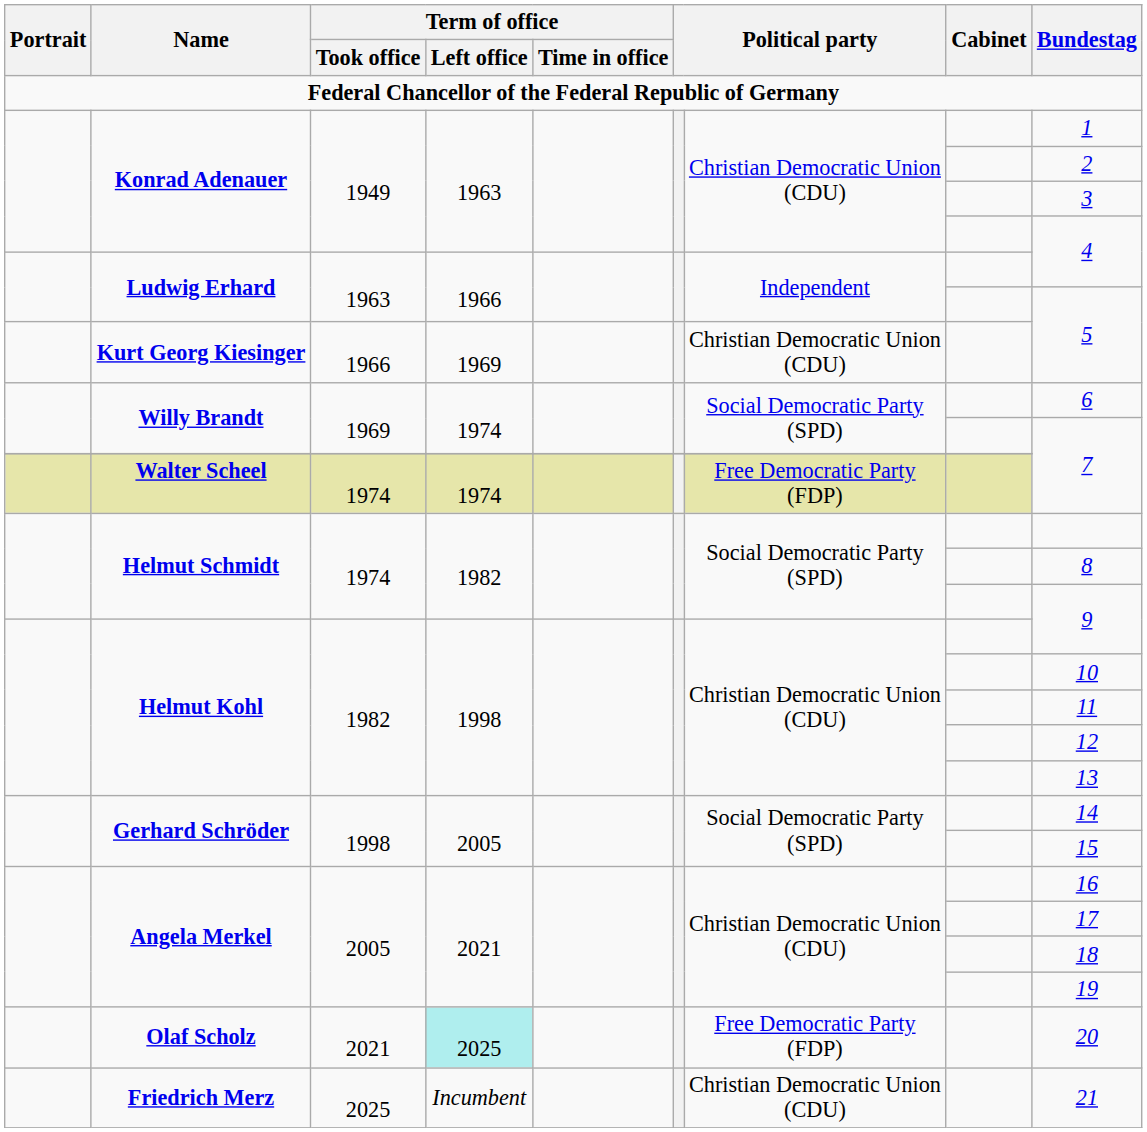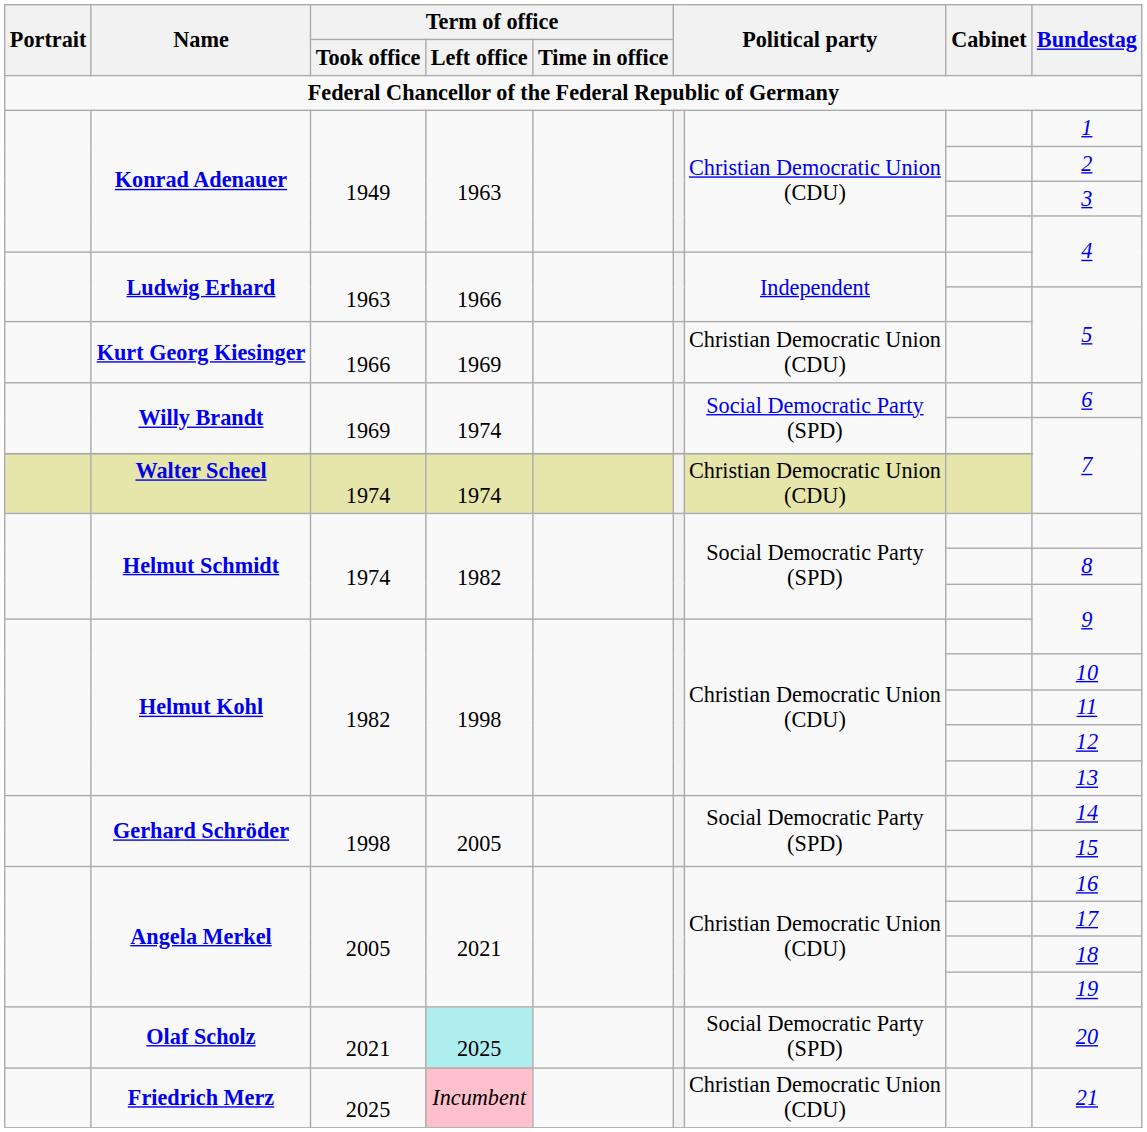(815, 482) Free Democratic Party (FDP) -> (815, 482) Christian Democratic Union (CDU)
(815, 1037) Free Democratic Party (FDP) -> (815, 1037) Social Democratic Party (SPD)
(479, 1097) no background -> (479, 1097) pink background
